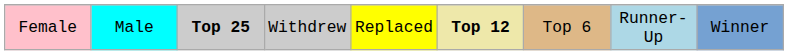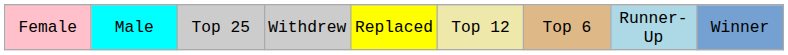(221, 27) bold -> (221, 27) normal
(481, 27) bold -> (481, 27) normal
